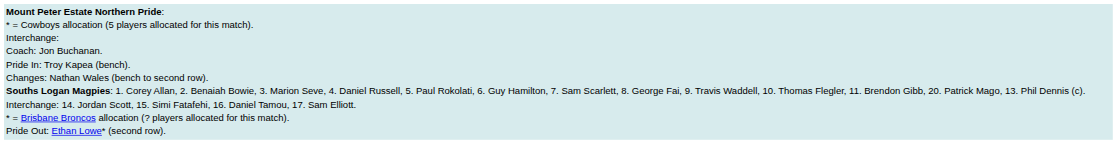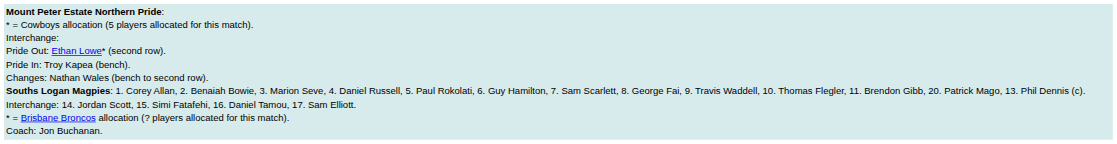(54, 51) Coach: Jon Buchanan. -> (86, 51) Pride Out: Ethan Lowe* (second row).
(86, 131) Pride Out: Ethan Lowe* (second row). -> (54, 131) Coach: Jon Buchanan.
